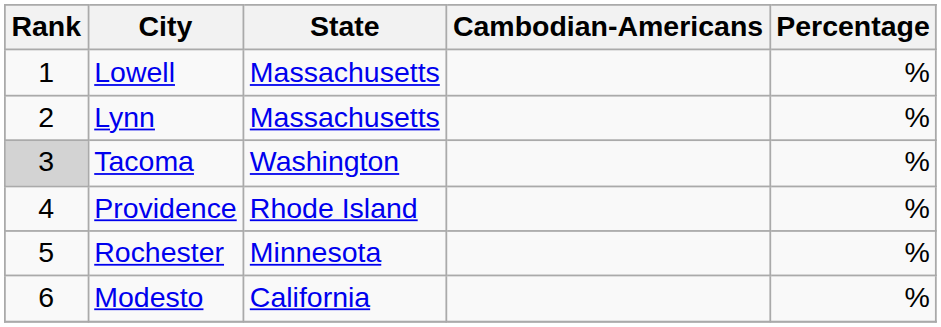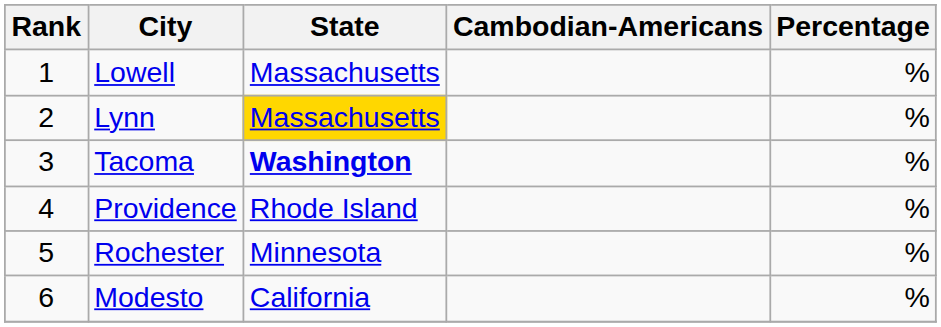(345, 117) no background -> (345, 117) gold background
(46, 162) lightgrey background -> (46, 162) no background
(325, 162) normal -> (331, 162) bold
